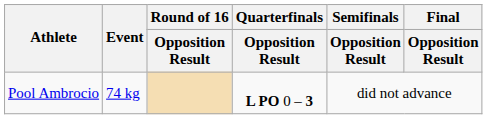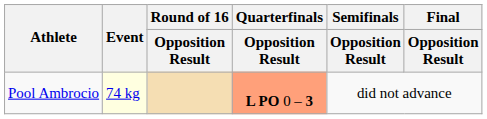(123, 93) no background -> (123, 93) lightyellow background
(279, 102) no background -> (279, 102) lightsalmon background
